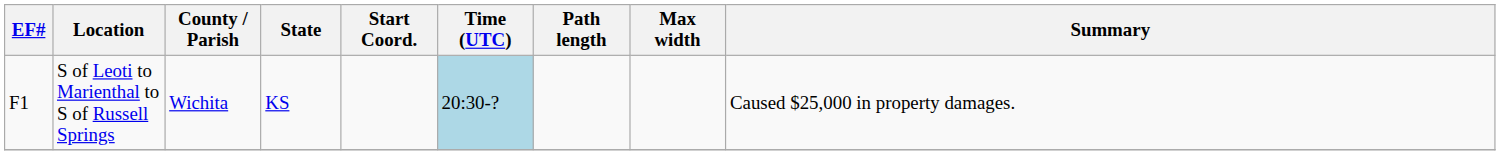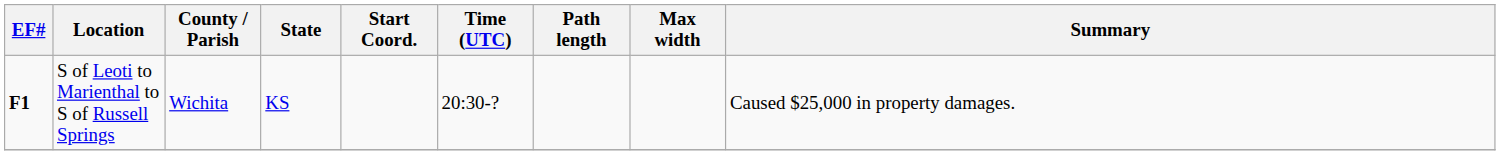(19, 102) normal -> (19, 102) bold
(470, 102) lightblue background -> (470, 102) no background
